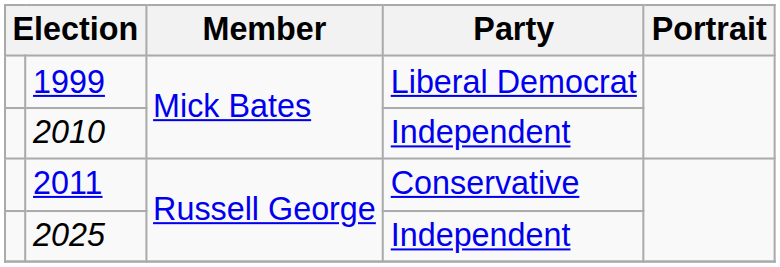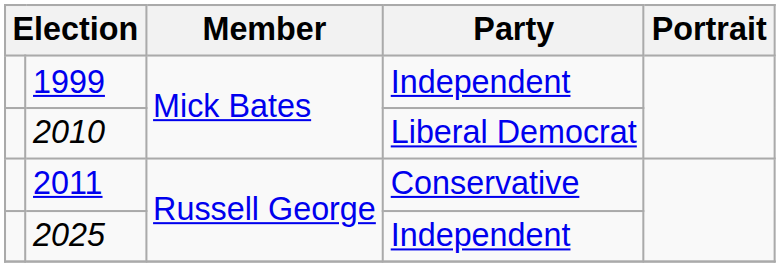(514, 81) Liberal Democrat -> (481, 81) Independent
(481, 132) Independent -> (514, 132) Liberal Democrat
